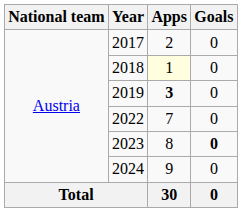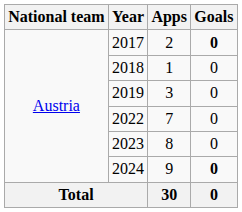(214, 42) normal -> (214, 42) bold
(169, 67) lightyellow background -> (169, 67) no background
(169, 93) bold -> (169, 93) normal
(214, 144) bold -> (214, 144) normal
(214, 169) normal -> (214, 169) bold
